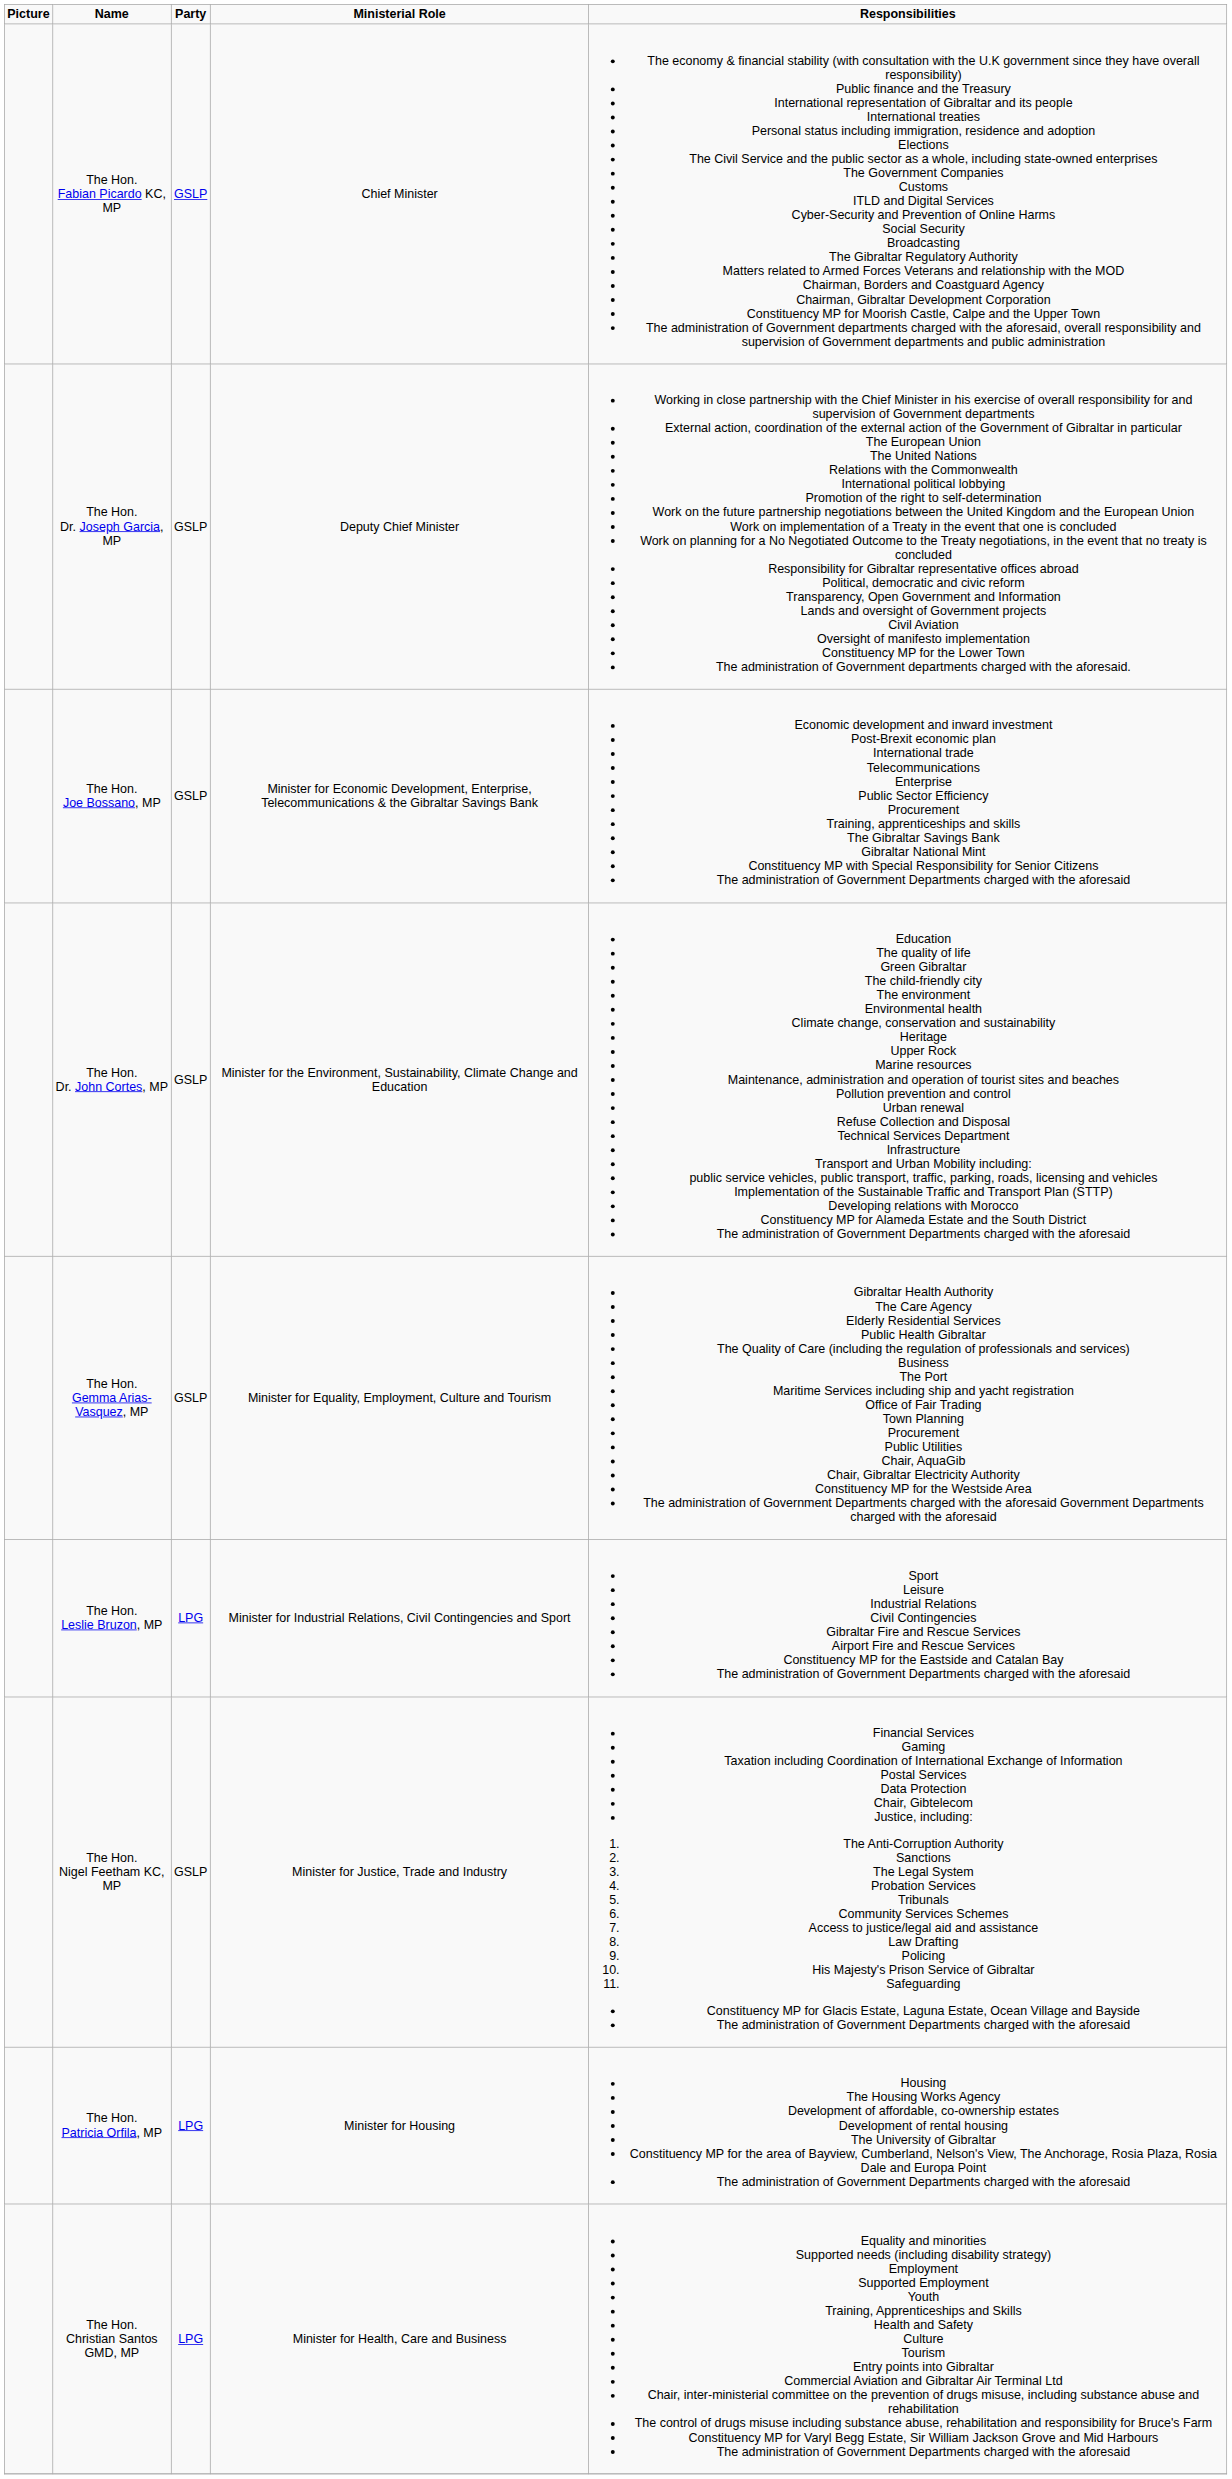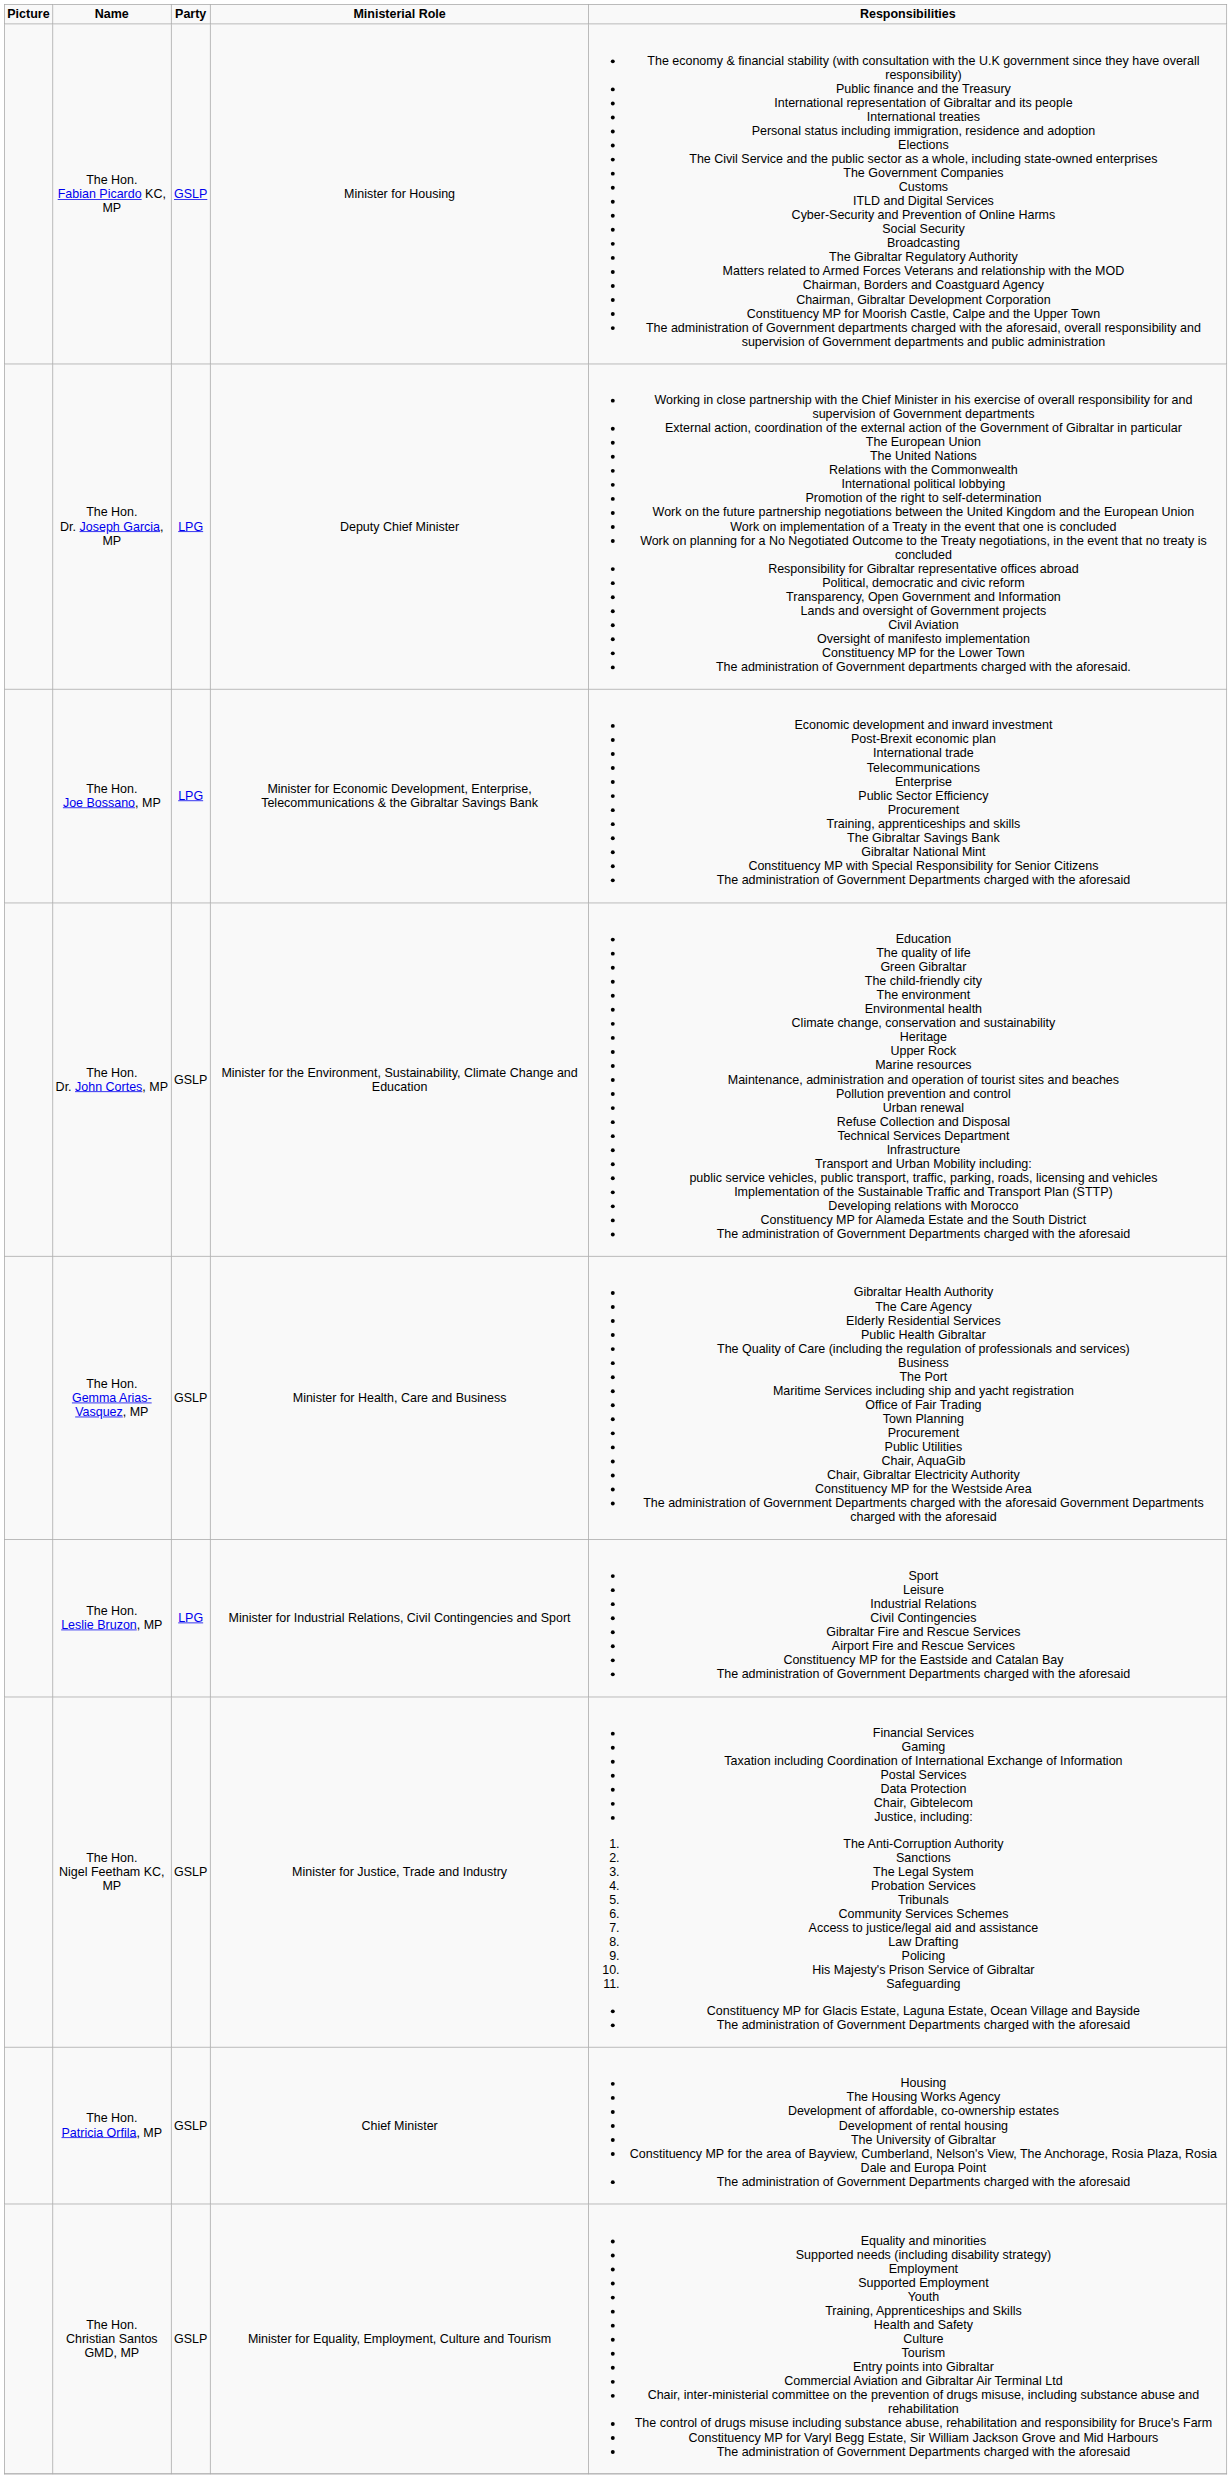(400, 194) Chief Minister -> (400, 194) Minister for Housing
(191, 526) GSLP -> (191, 526) LPG
(191, 796) GSLP -> (191, 796) LPG
(400, 1398) Minister for Equality, Employment, Culture and Tourism -> (400, 1398) Minister for Health, Care and Business
(191, 2125) LPG -> (191, 2125) GSLP
(400, 2125) Minister for Housing -> (400, 2125) Chief Minister
(191, 2339) LPG -> (191, 2339) GSLP
(400, 2339) Minister for Health, Care and Business -> (400, 2339) Minister for Equality, Employment, Culture and Tourism
